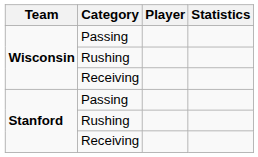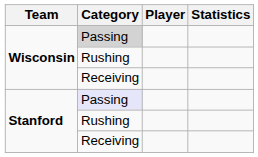(104, 36) no background -> (104, 36) lightgrey background
(104, 99) no background -> (104, 99) lavender background
